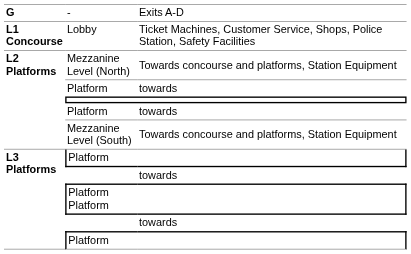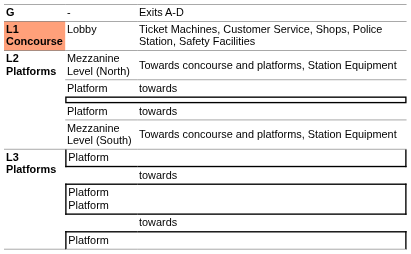(34, 36) no background -> (34, 36) lightsalmon background
